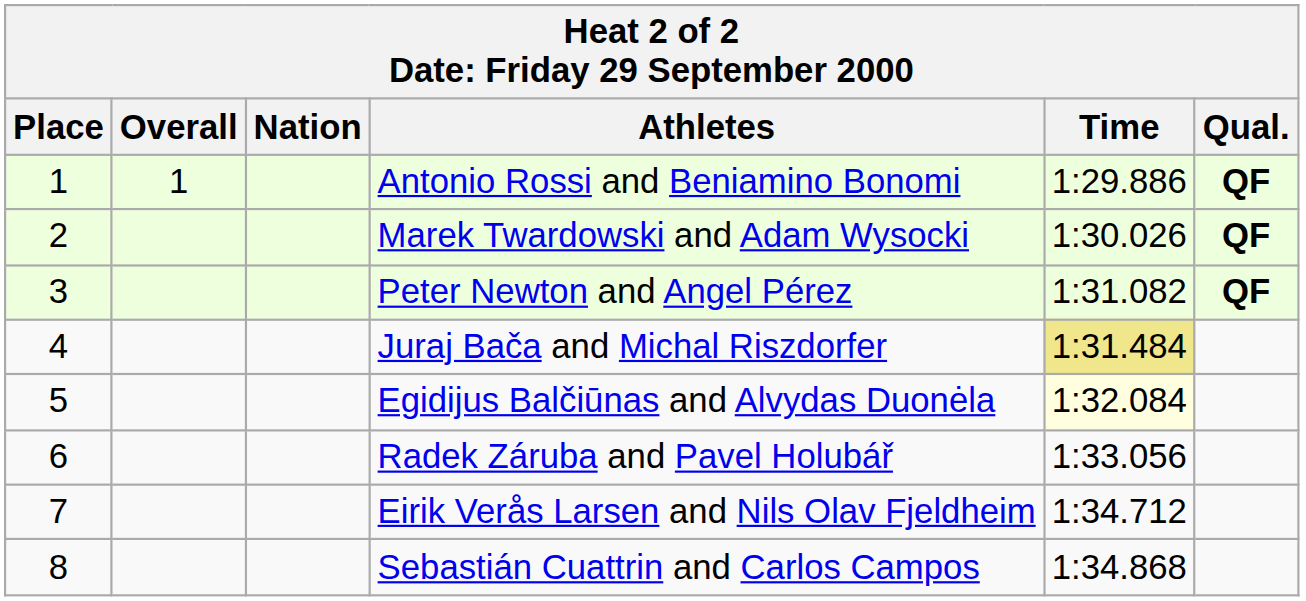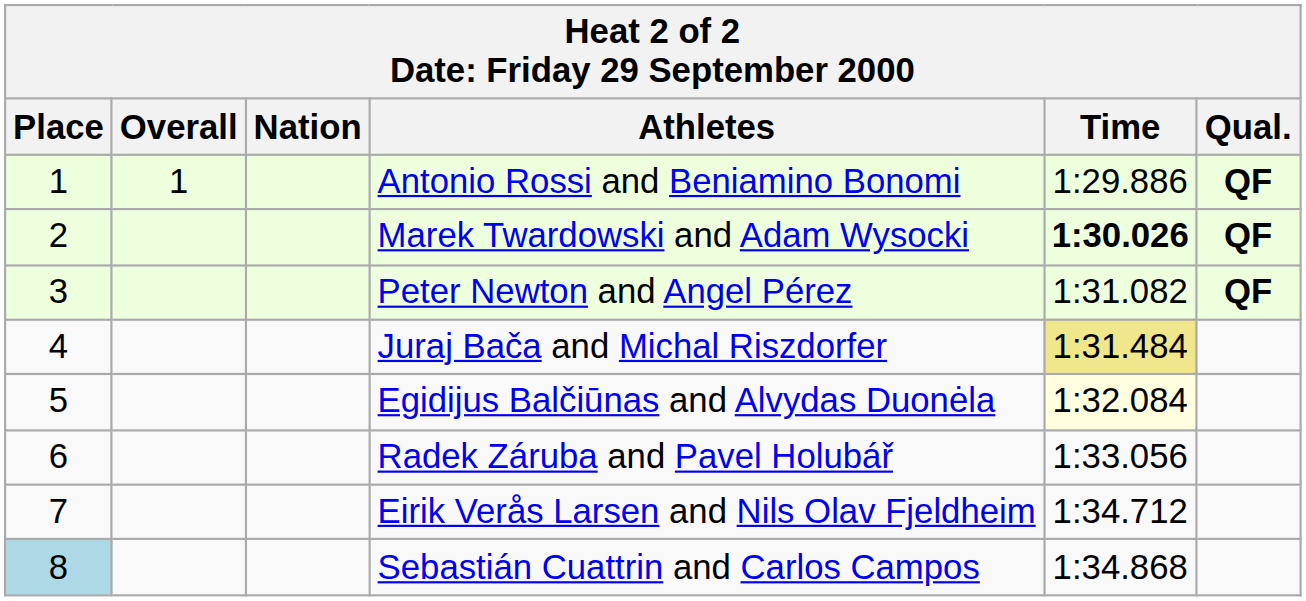(1119, 236) normal -> (1120, 236) bold
(58, 566) no background -> (58, 566) lightblue background
